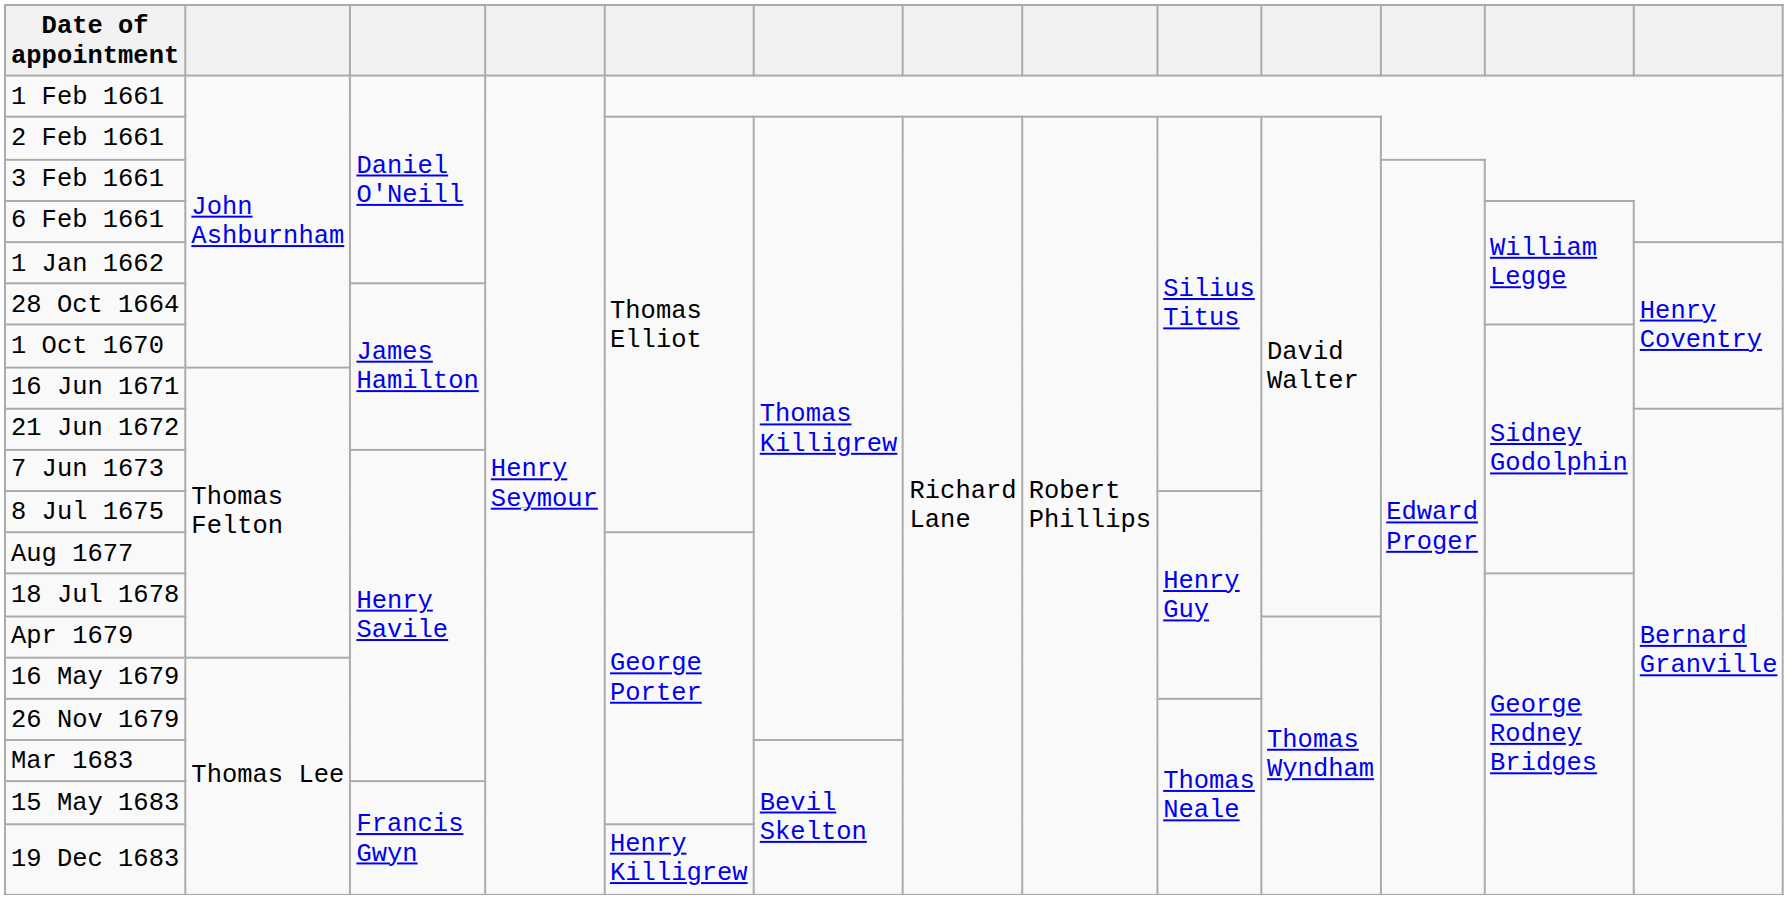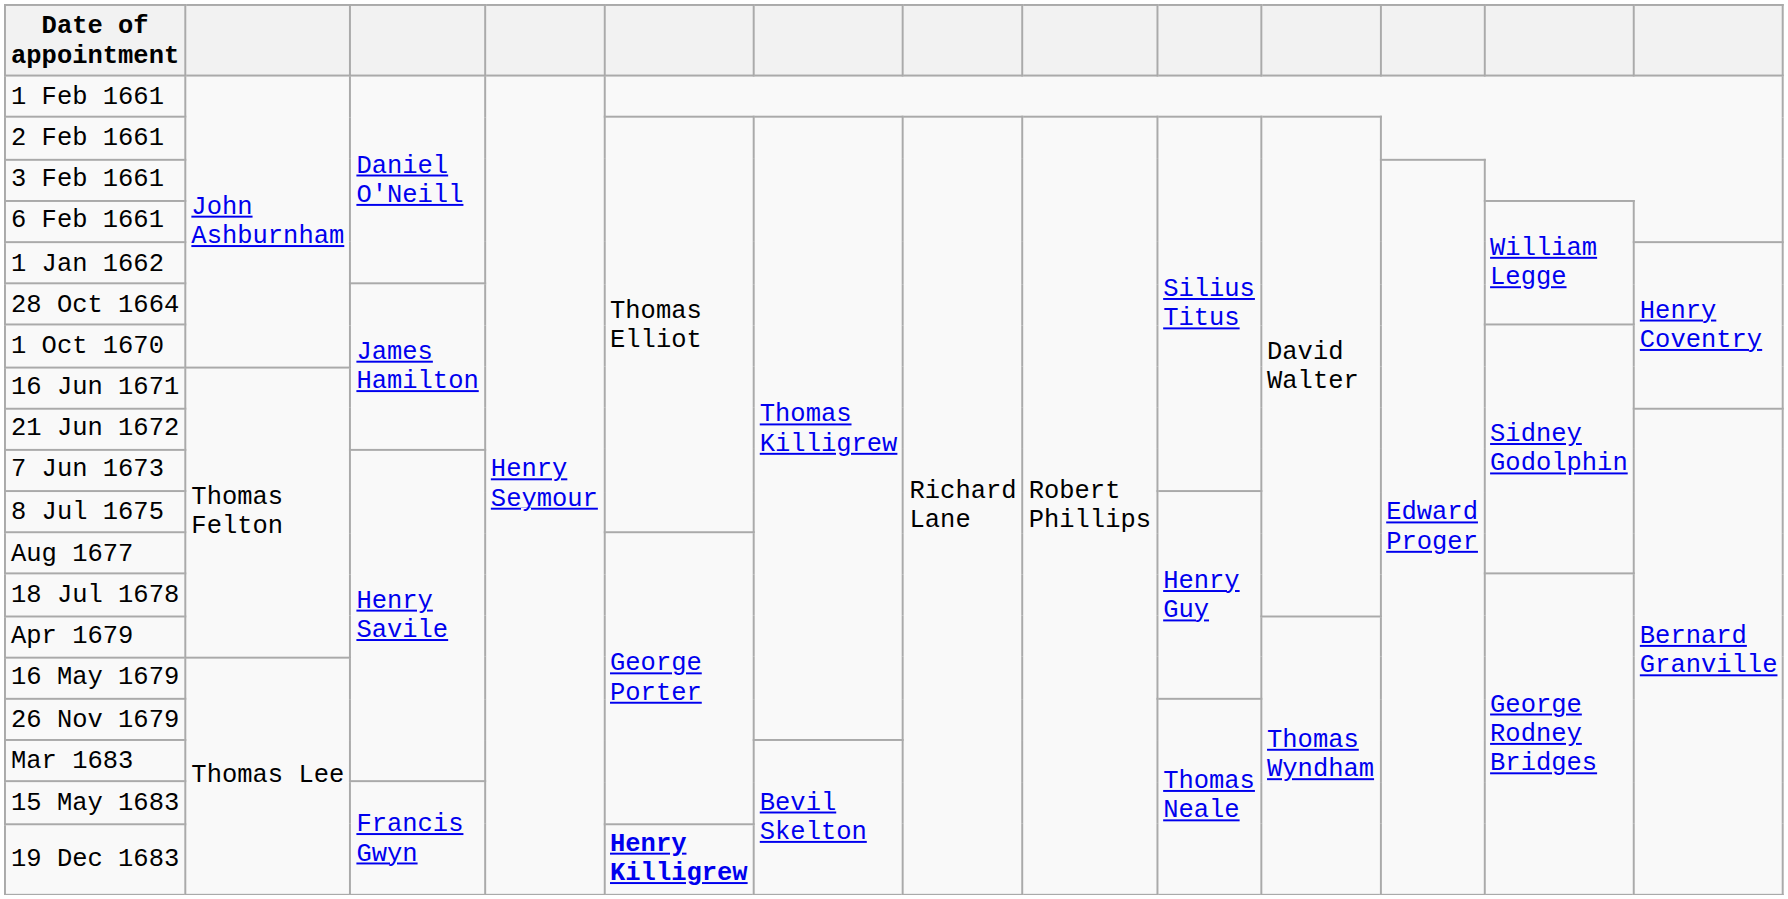(679, 859) normal -> (679, 859) bold
